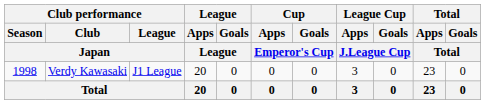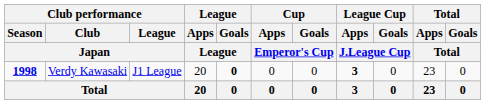(25, 71) normal -> (25, 71) bold
(234, 71) normal -> (234, 71) bold
(355, 71) normal -> (355, 71) bold
